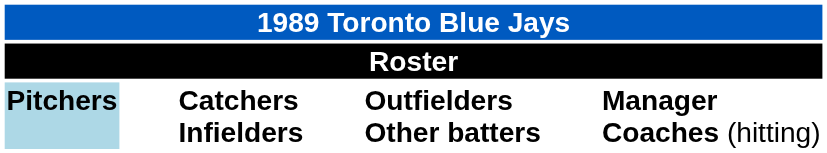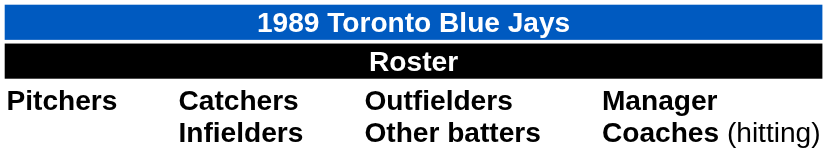(62, 100) lightblue background -> (62, 100) no background
